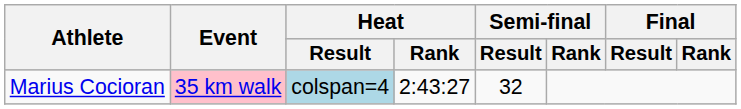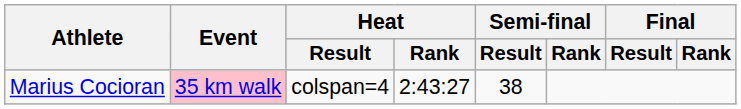(340, 87) lightblue background -> (340, 87) no background
(511, 87) 32 -> (511, 87) 38
